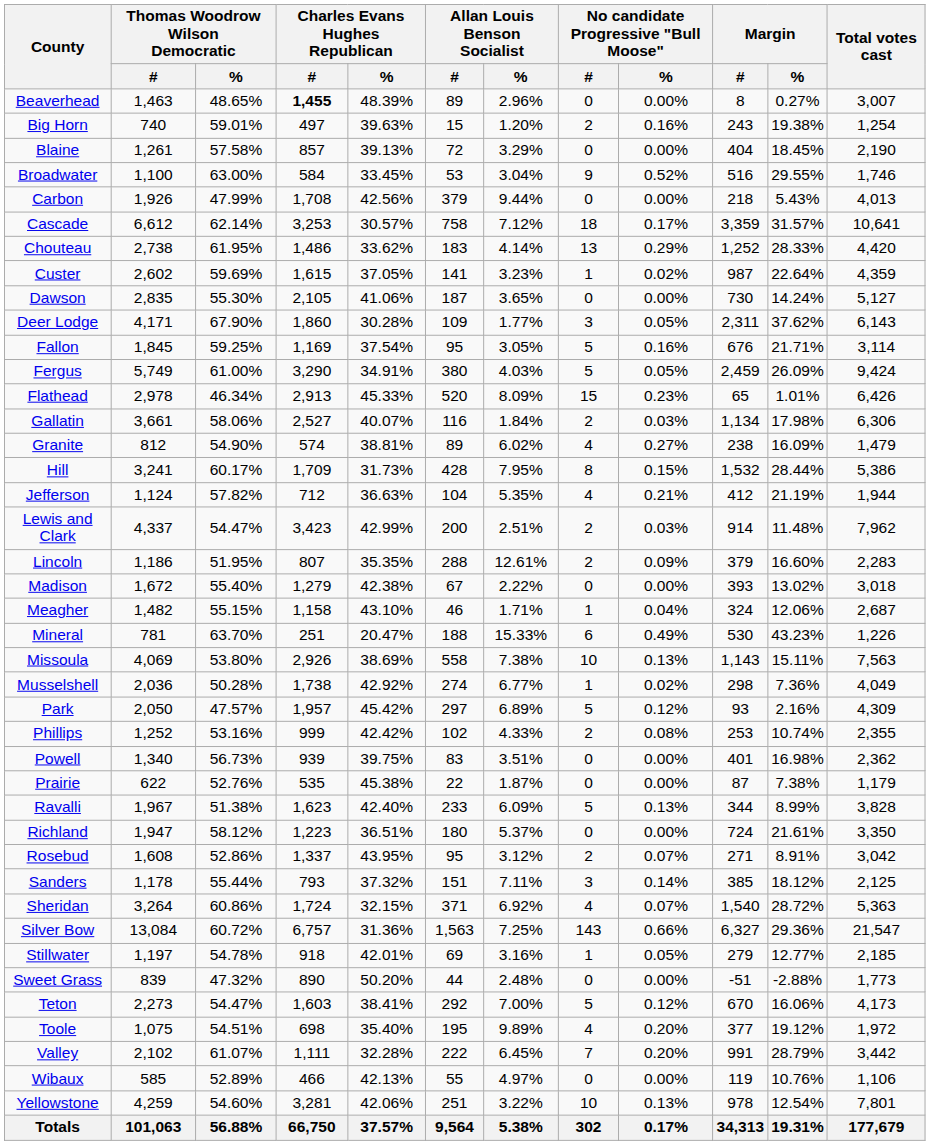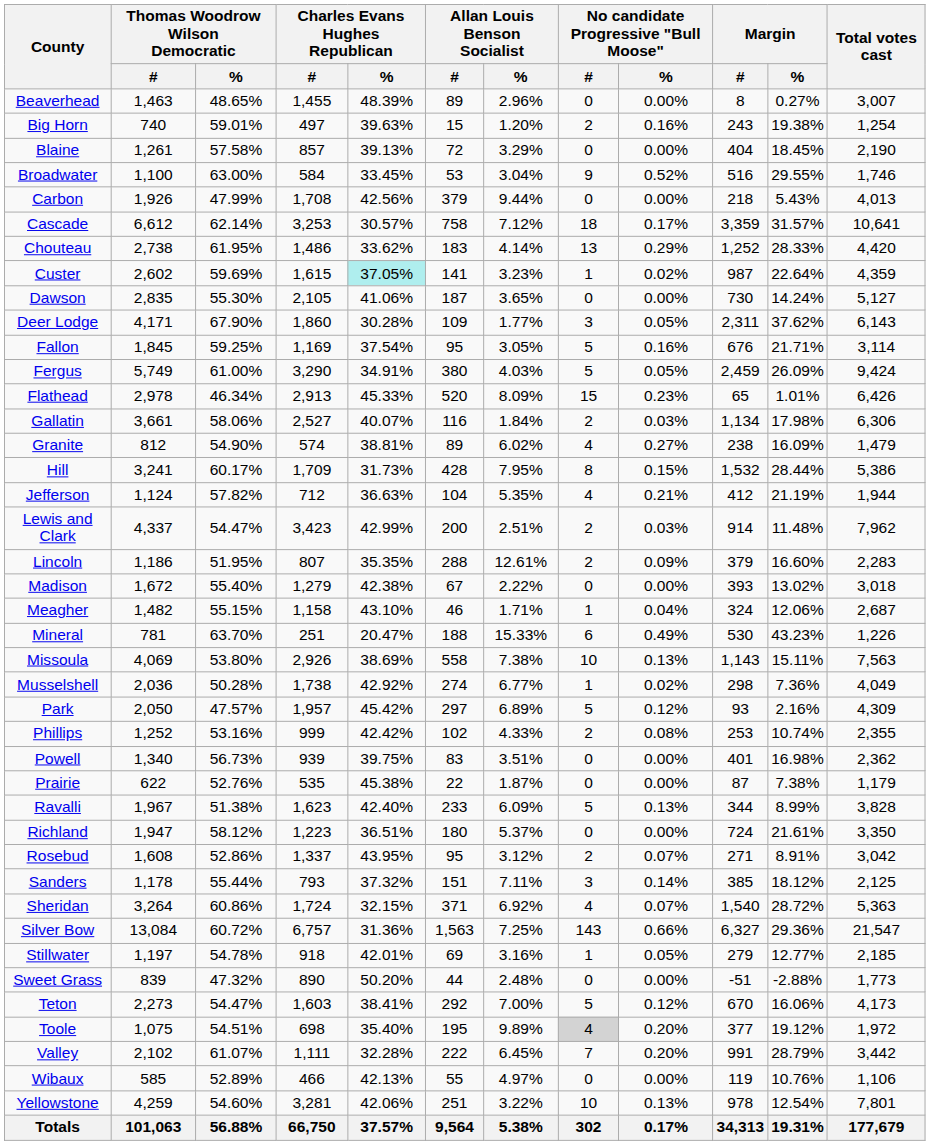(312, 100) bold -> (312, 100) normal
(387, 273) no background -> (387, 273) paleturquoise background
(589, 1029) no background -> (589, 1029) lightgrey background
